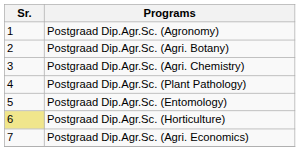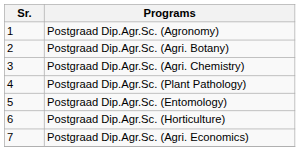(10, 119) khaki background -> (10, 119) no background
